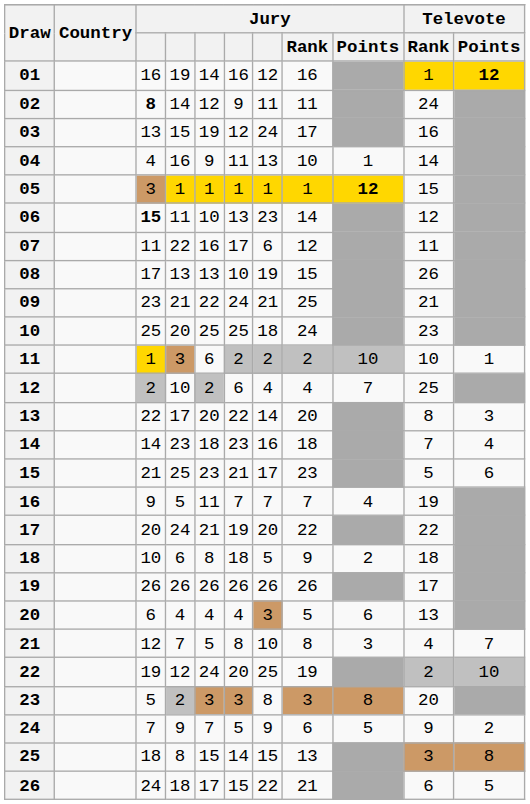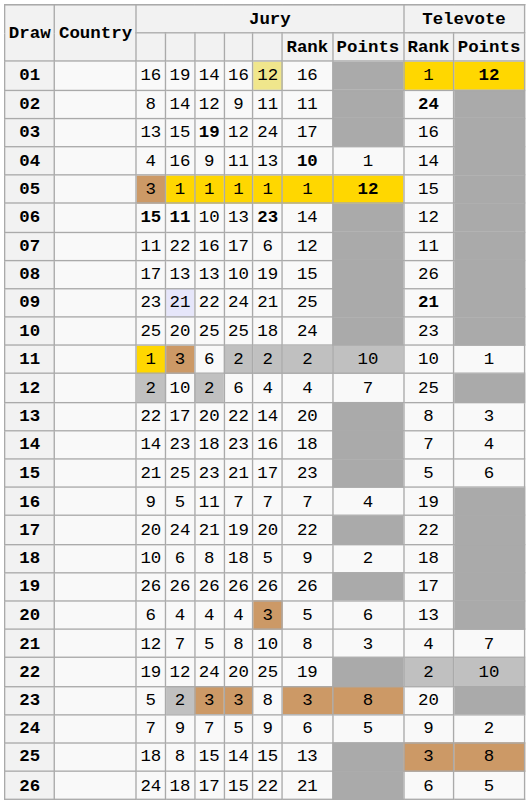(268, 76) no background -> (268, 76) khaki background
(151, 104) bold -> (151, 104) normal
(428, 104) normal -> (428, 104) bold
(209, 132) normal -> (209, 132) bold
(307, 161) normal -> (307, 161) bold
(180, 218) normal -> (180, 218) bold
(268, 218) normal -> (268, 218) bold
(180, 303) no background -> (180, 303) lavender background
(428, 303) normal -> (428, 303) bold
